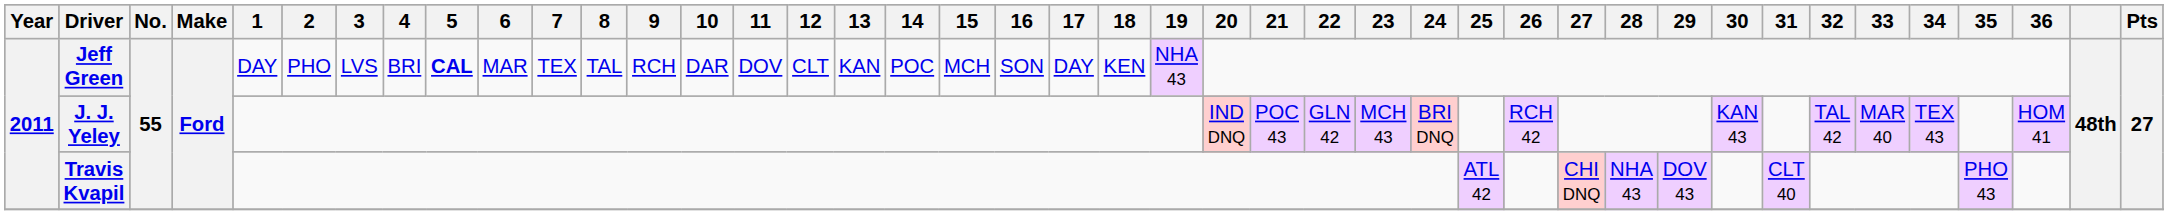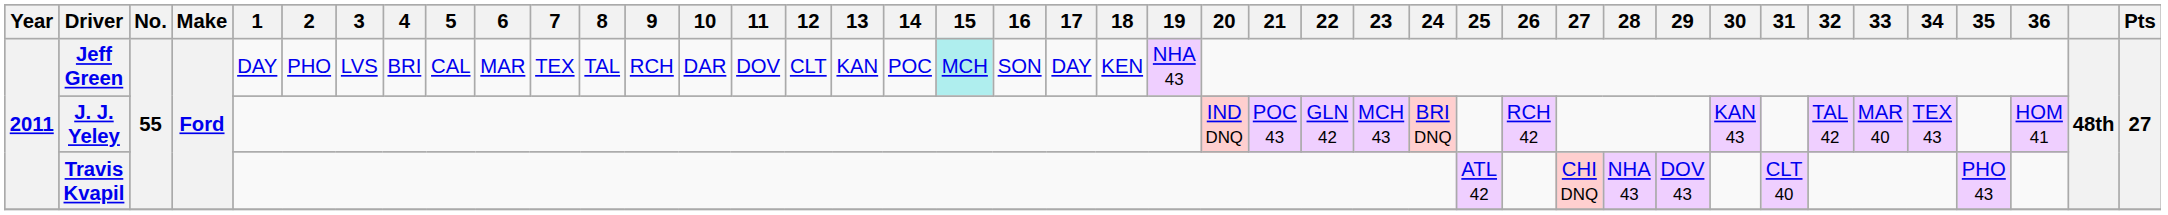(452, 67) bold -> (451, 67) normal
(967, 67) no background -> (965, 67) paleturquoise background
